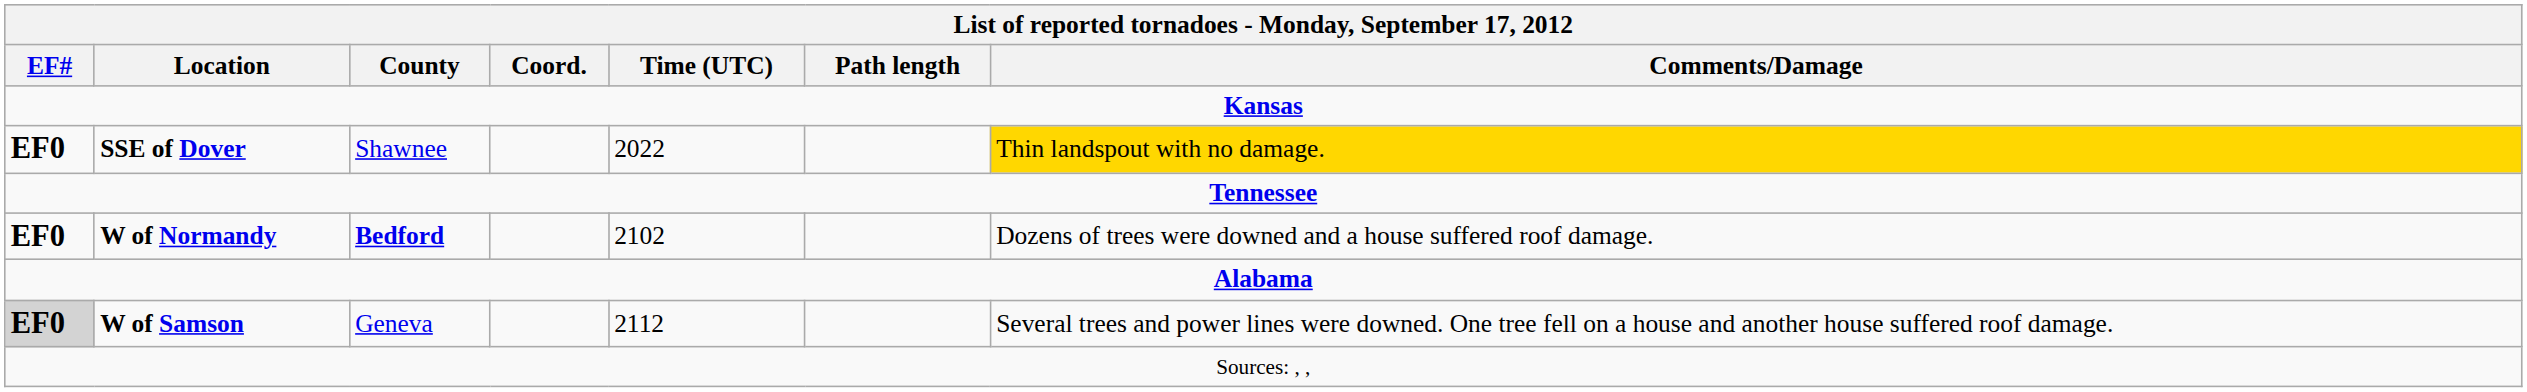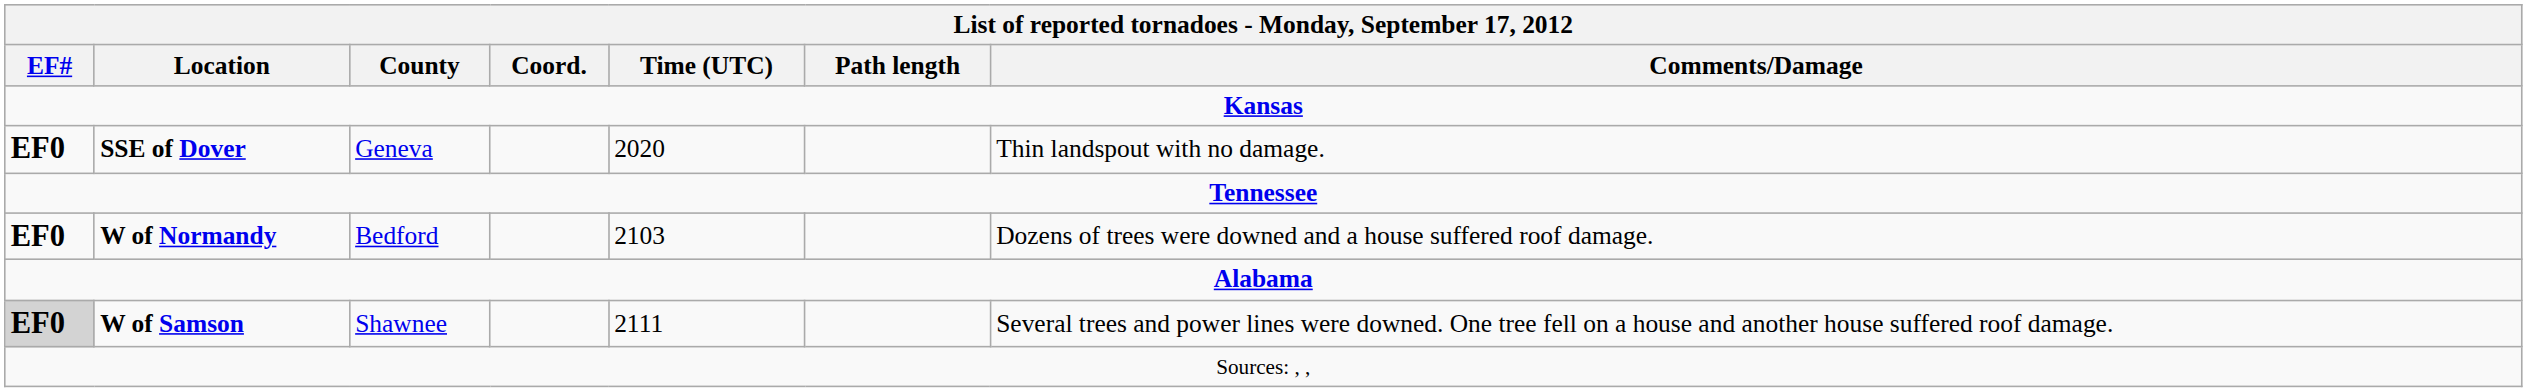(401, 148) Shawnee -> (394, 148) Geneva
(640, 148) 2022 -> (640, 148) 2020
(1160, 148) gold background -> (1160, 148) no background
(400, 235) bold -> (397, 235) normal
(640, 235) 2102 -> (640, 235) 2103
(394, 322) Geneva -> (401, 322) Shawnee
(639, 322) 2112 -> (639, 322) 2111
